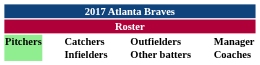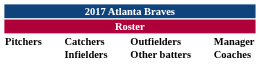(23, 41) lightgreen background -> (23, 41) no background
